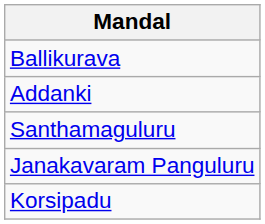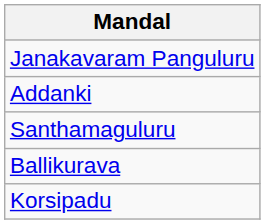(65, 58) Ballikurava -> (132, 58) Janakavaram Panguluru
(132, 165) Janakavaram Panguluru -> (65, 165) Ballikurava
